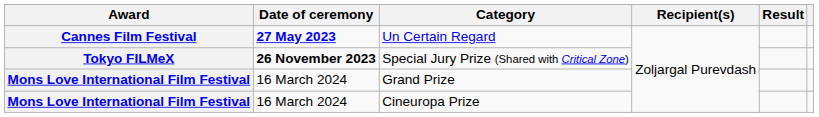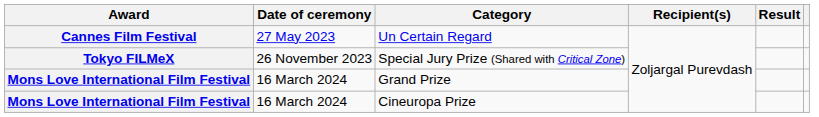(296, 36) bold -> (296, 36) normal
(316, 58) bold -> (314, 58) normal
